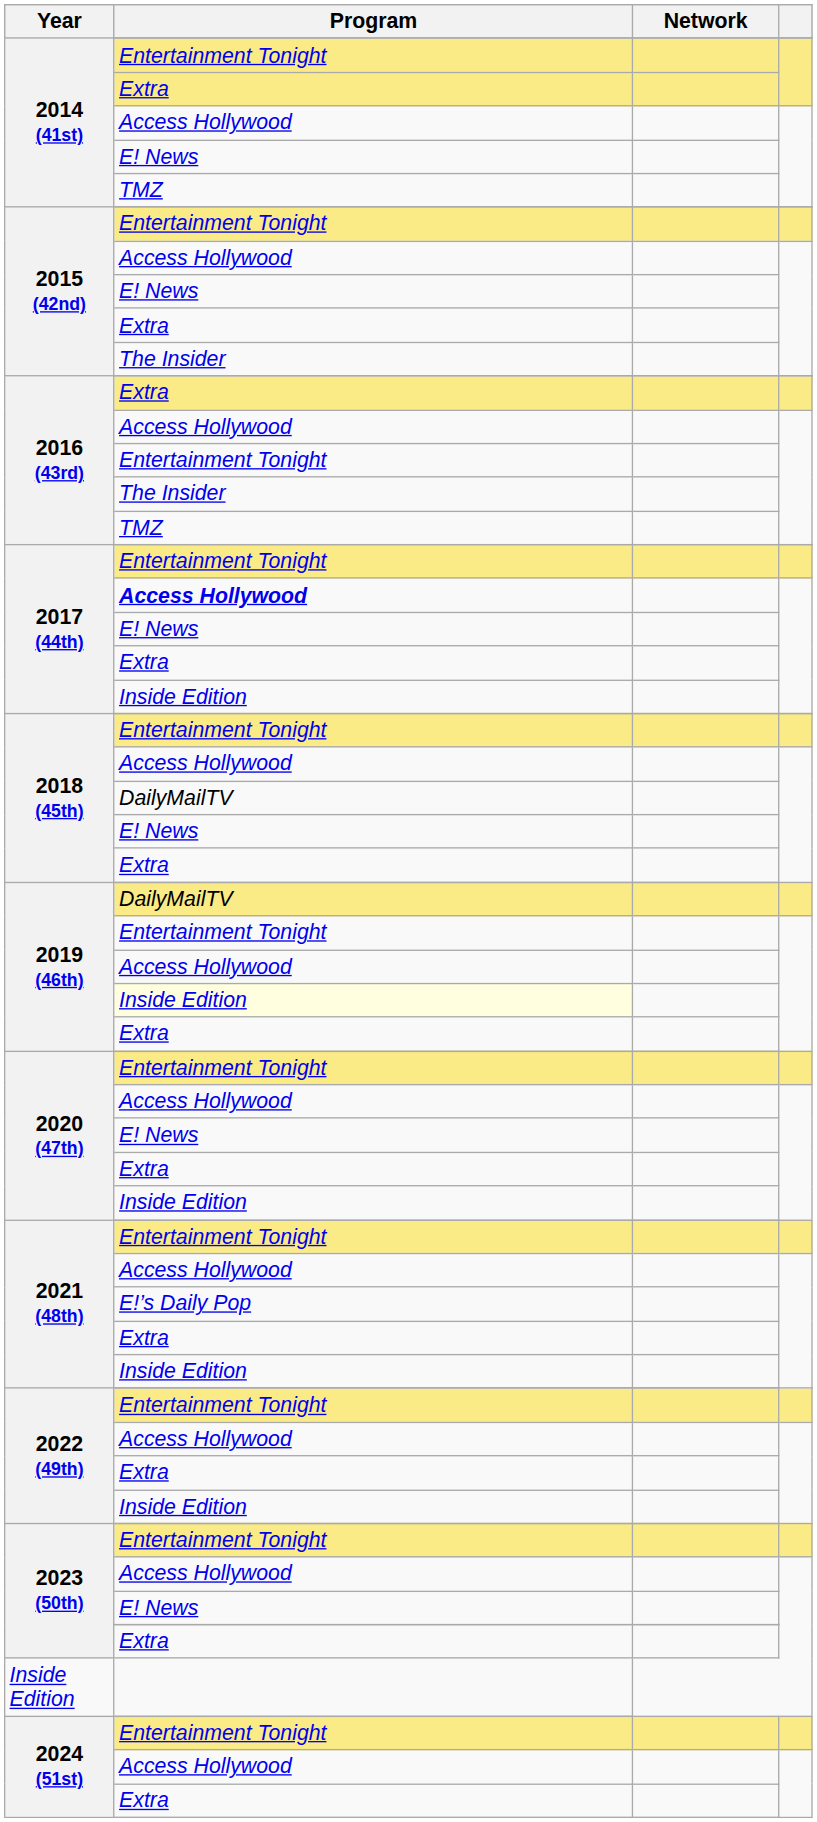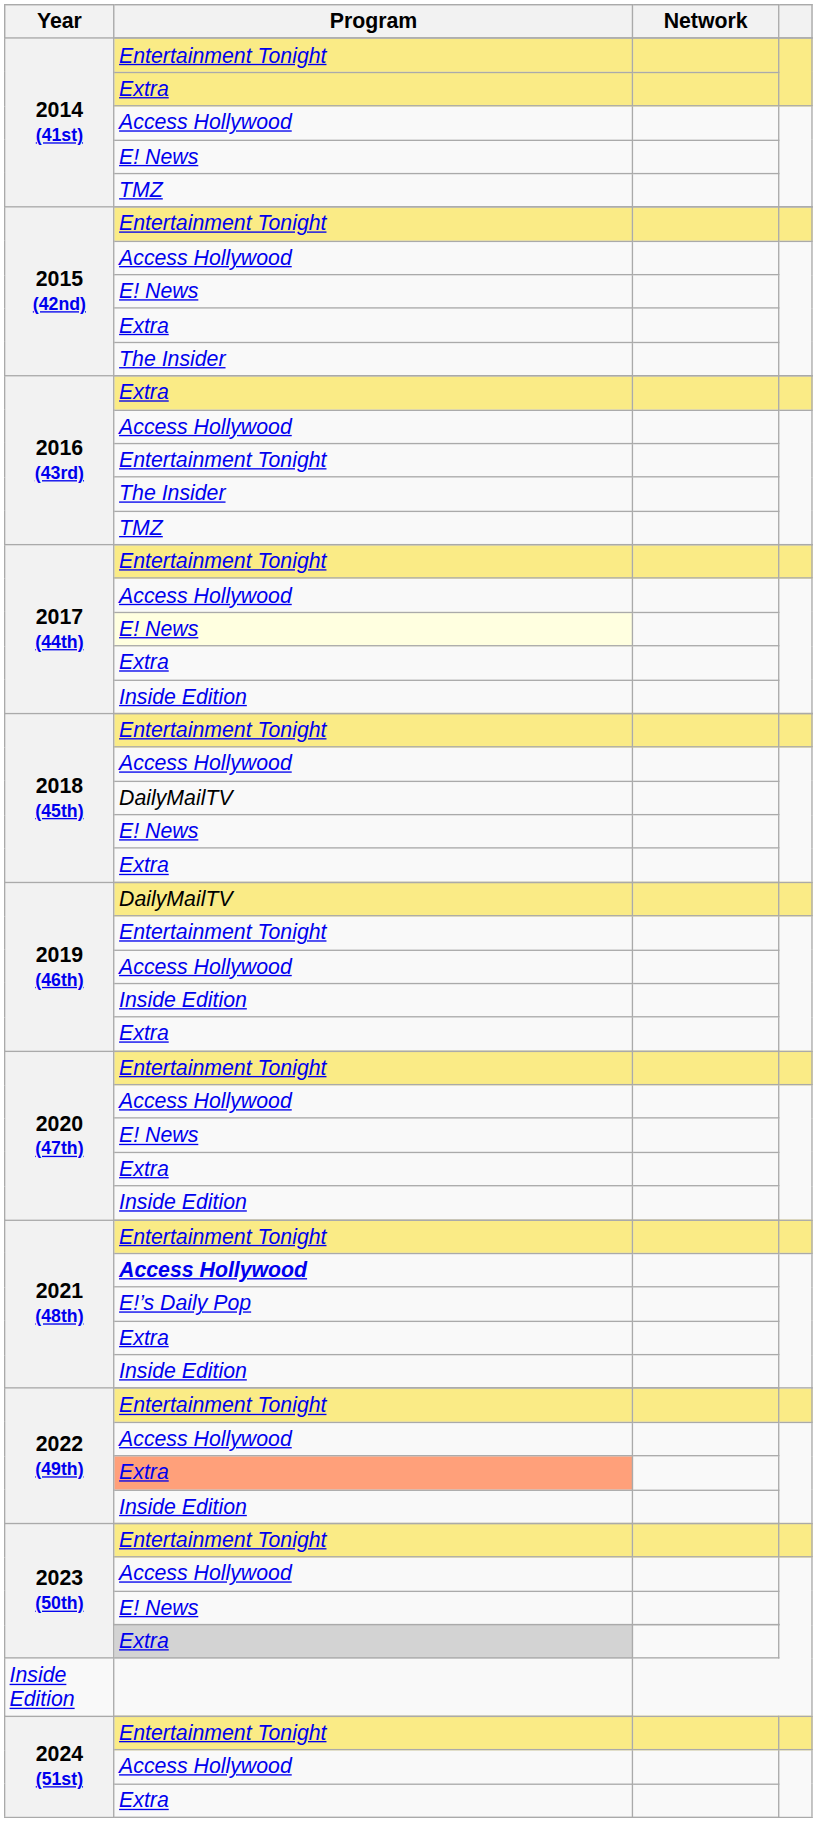(213, 595) bold -> (205, 595) normal
(159, 628) no background -> (159, 628) lightyellow background
(183, 1000) lightyellow background -> (183, 1000) no background
(205, 1270) normal -> (213, 1270) bold
(144, 1472) no background -> (144, 1472) lightsalmon background
(144, 1641) no background -> (144, 1641) lightgrey background
